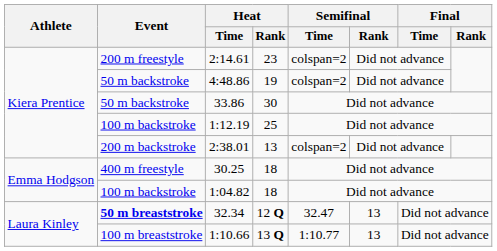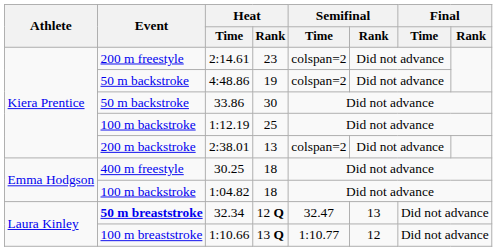(374, 235) 13 -> (374, 235) 12
